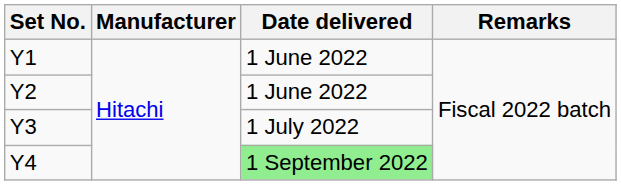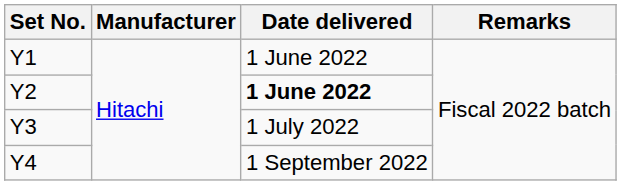(307, 92) normal -> (309, 92) bold
(337, 162) lightgreen background -> (337, 162) no background
